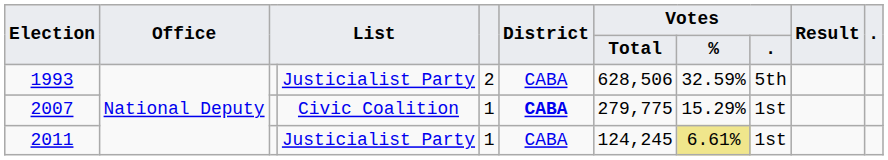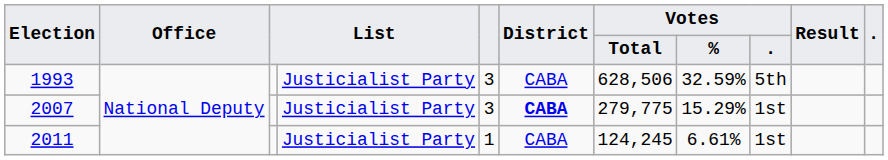(489, 80) 2 -> (489, 80) 3
(378, 110) Civic Coalition -> (378, 110) Justicialist Party
(489, 110) 1 -> (489, 110) 3
(714, 140) khaki background -> (714, 140) no background
